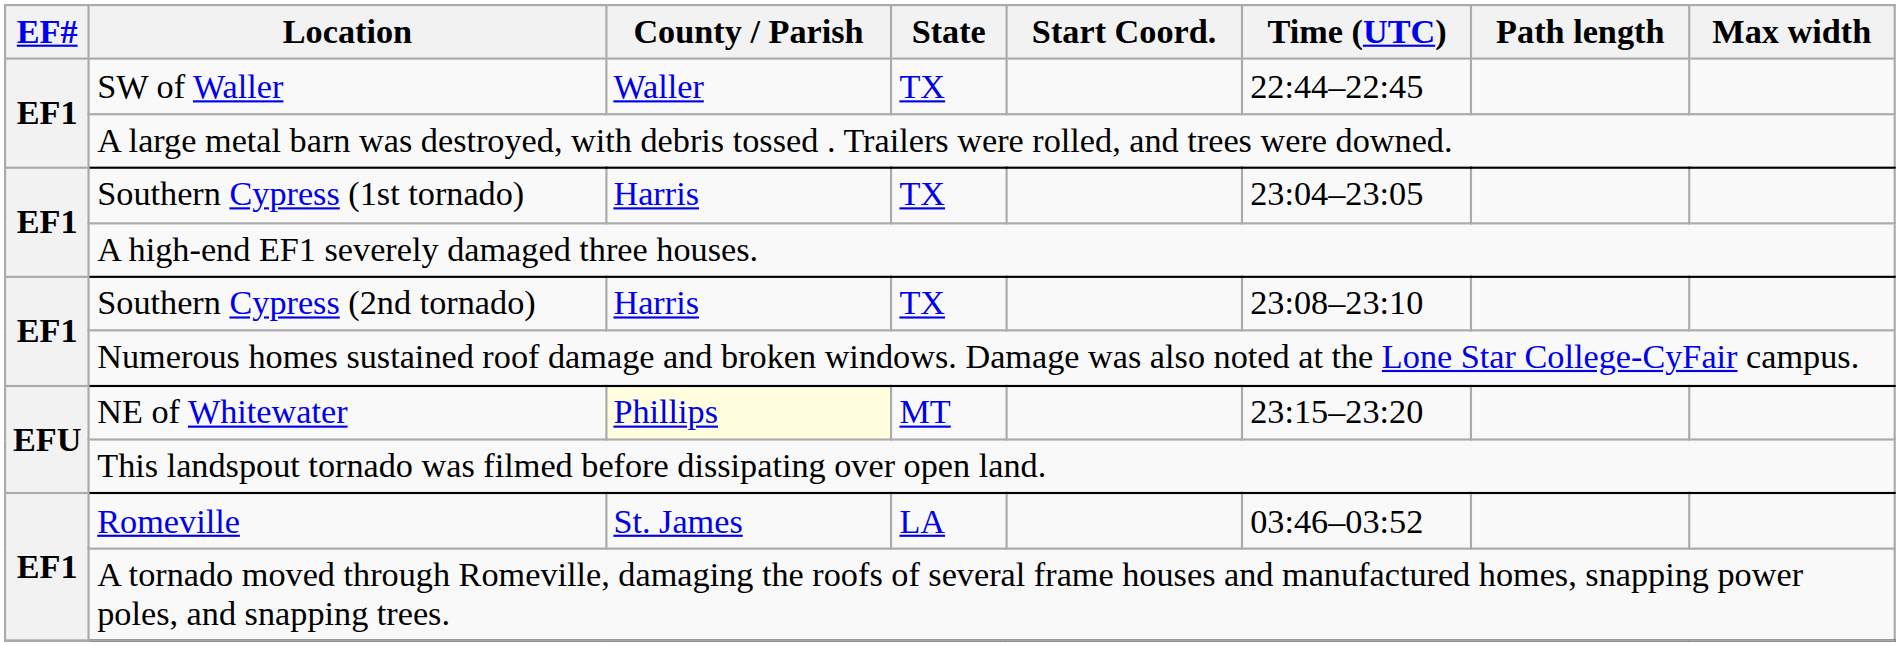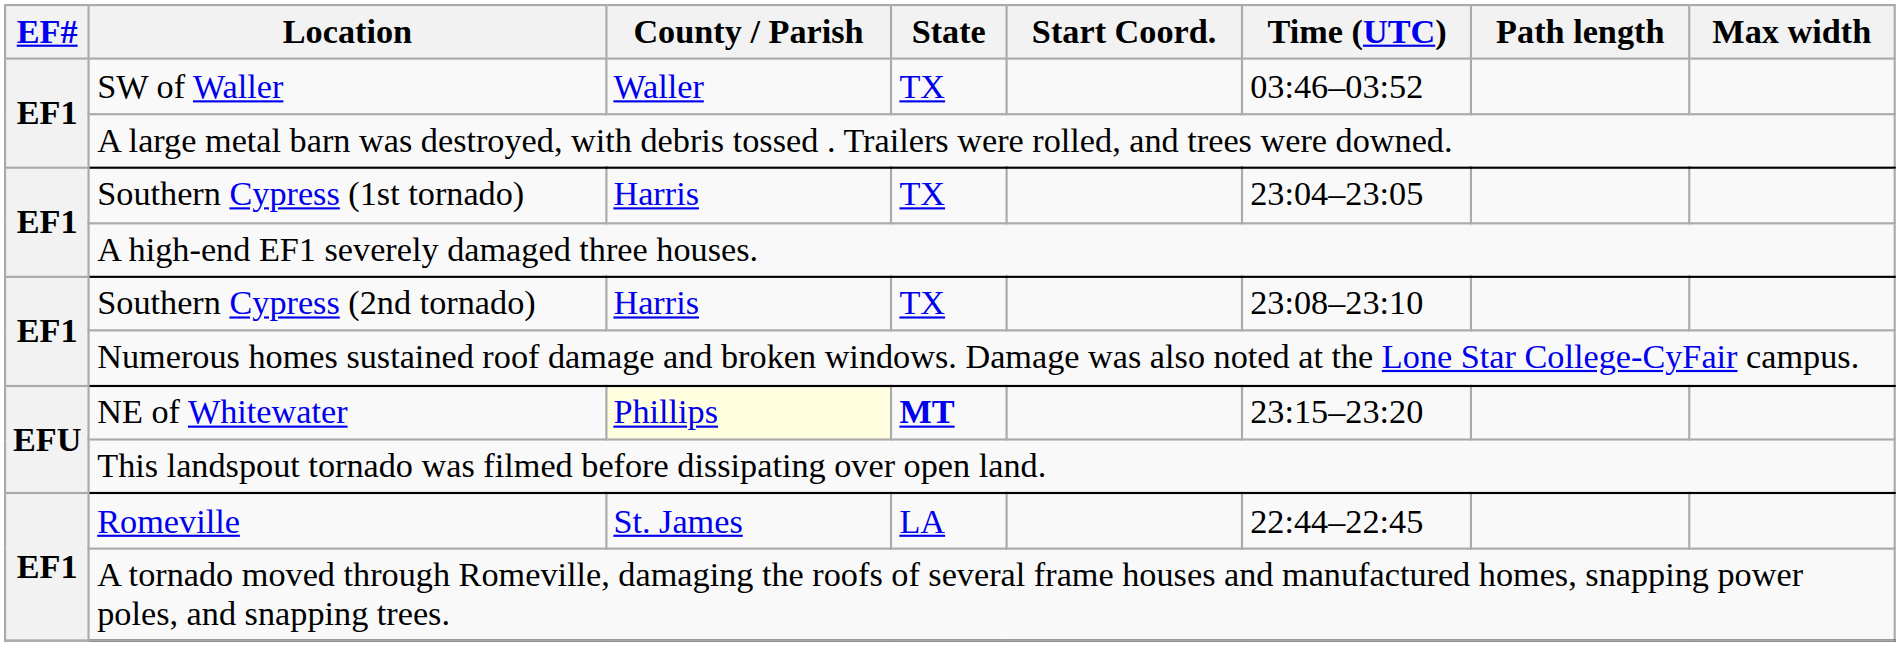(1337, 85) 22:44–22:45 -> (1337, 85) 03:46–03:52
(925, 411) normal -> (927, 411) bold
(1337, 520) 03:46–03:52 -> (1337, 520) 22:44–22:45
